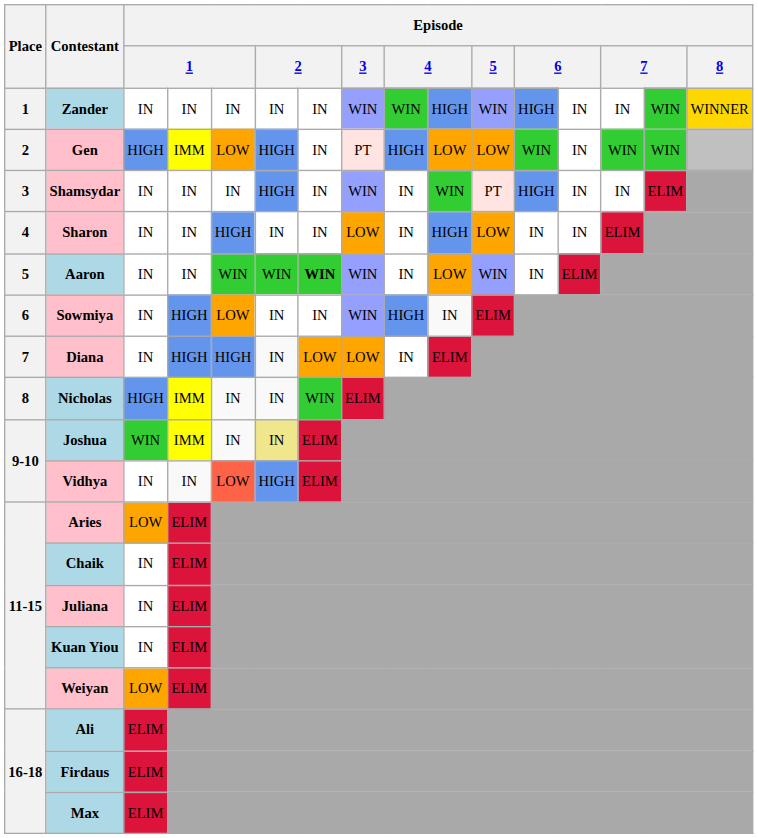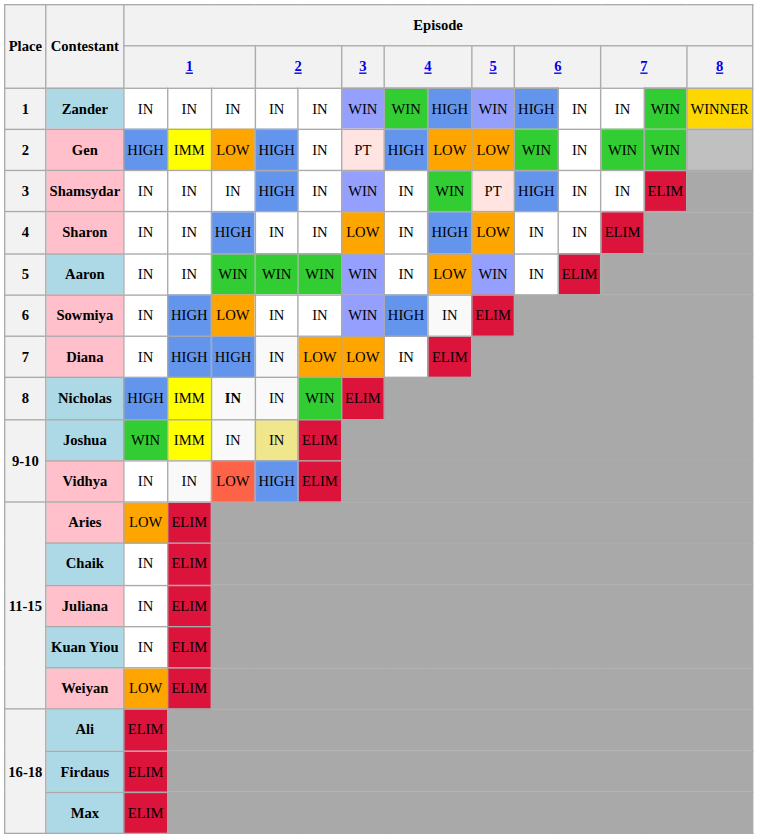(320, 274) bold -> (320, 274) normal
(233, 398) normal -> (233, 398) bold
